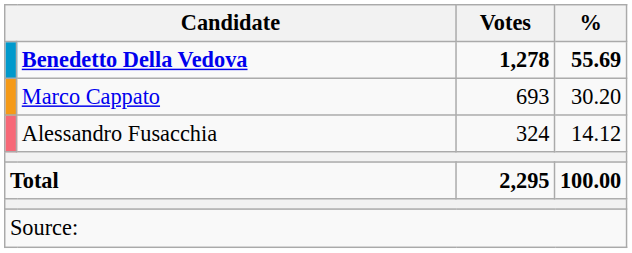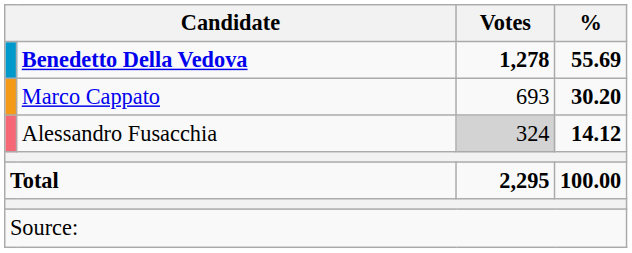(596, 96) normal -> (596, 96) bold
(533, 133) no background -> (533, 133) lightgrey background
(596, 133) normal -> (596, 133) bold
